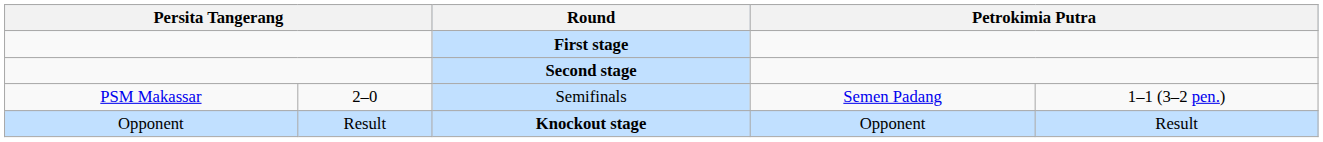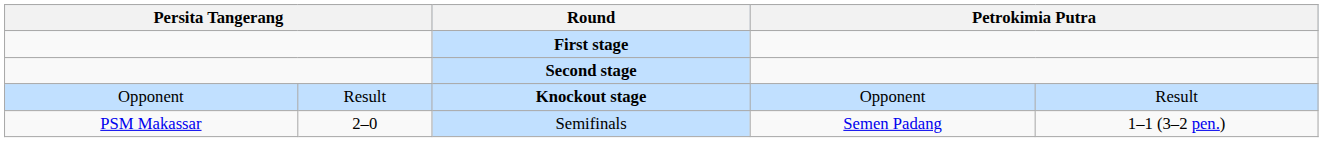rows swapped: (591, 123) <-> (591, 96)
